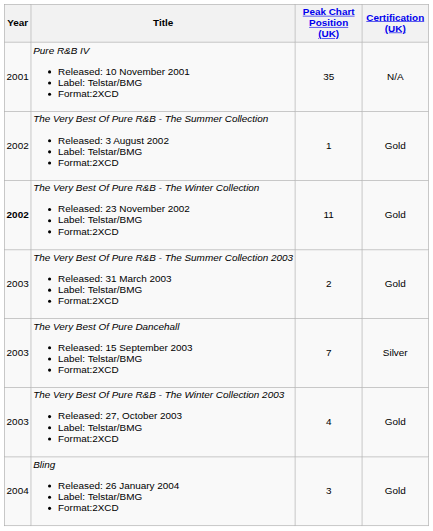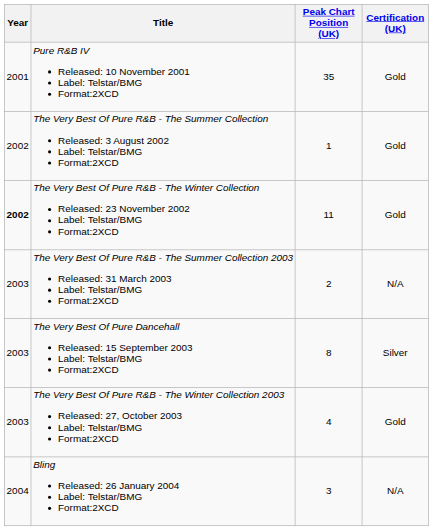(395, 77) N/A -> (395, 77) Gold
(395, 284) Gold -> (395, 284) N/A
(329, 353) 7 -> (329, 353) 8
(395, 491) Gold -> (395, 491) N/A
